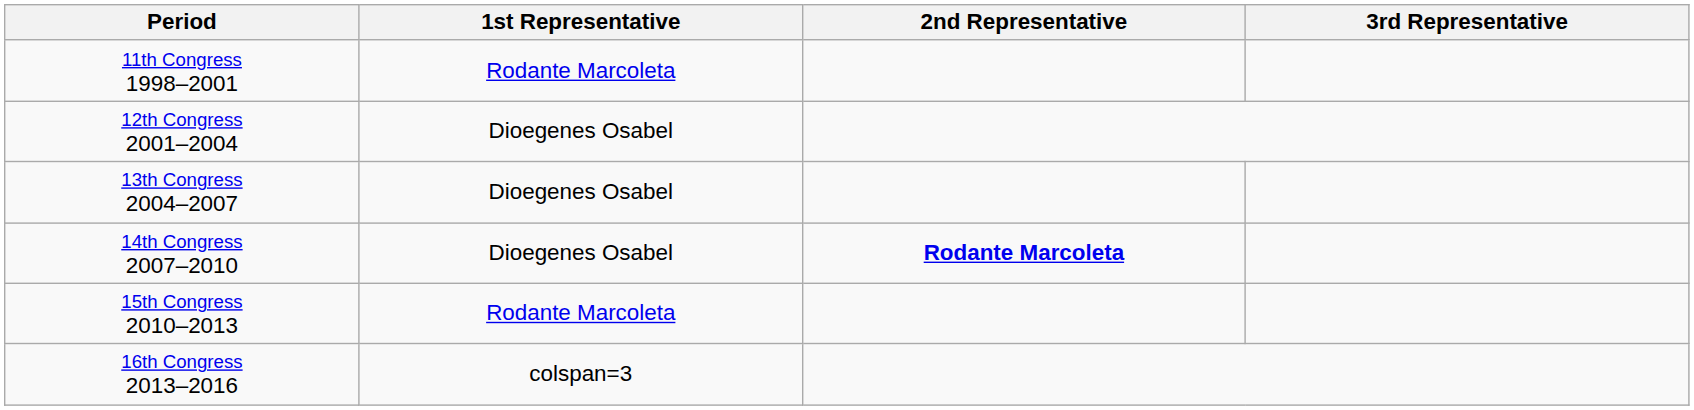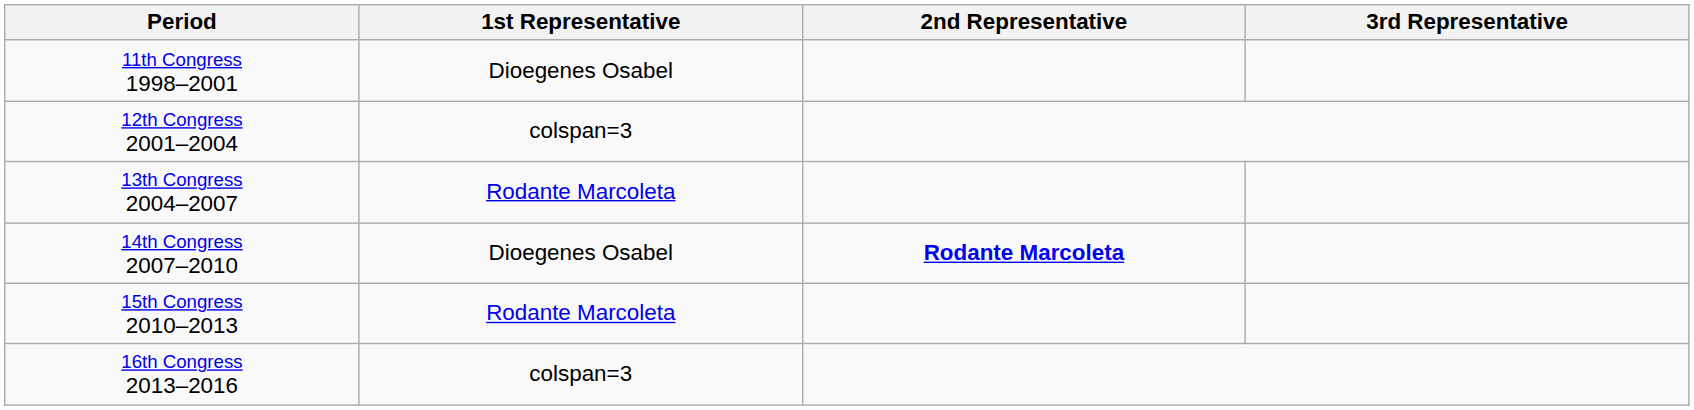(581, 70) Rodante Marcoleta -> (581, 70) Dioegenes Osabel
(581, 131) Dioegenes Osabel -> (581, 131) colspan=3
(581, 191) Dioegenes Osabel -> (581, 191) Rodante Marcoleta
